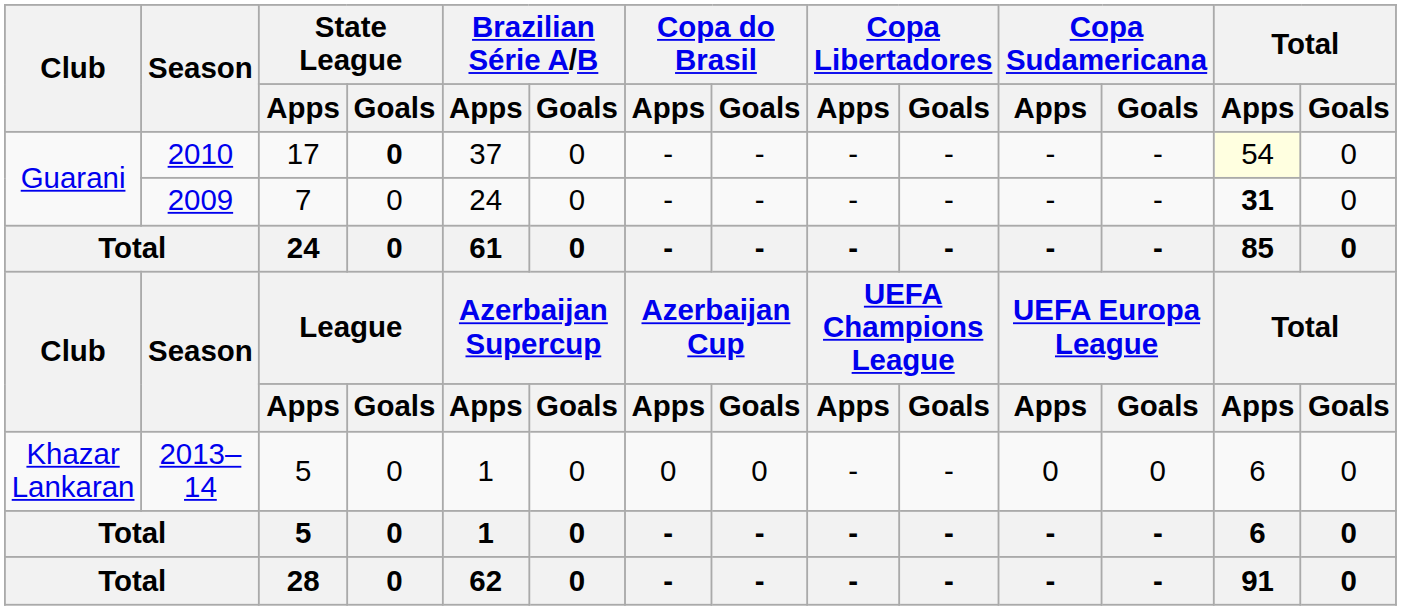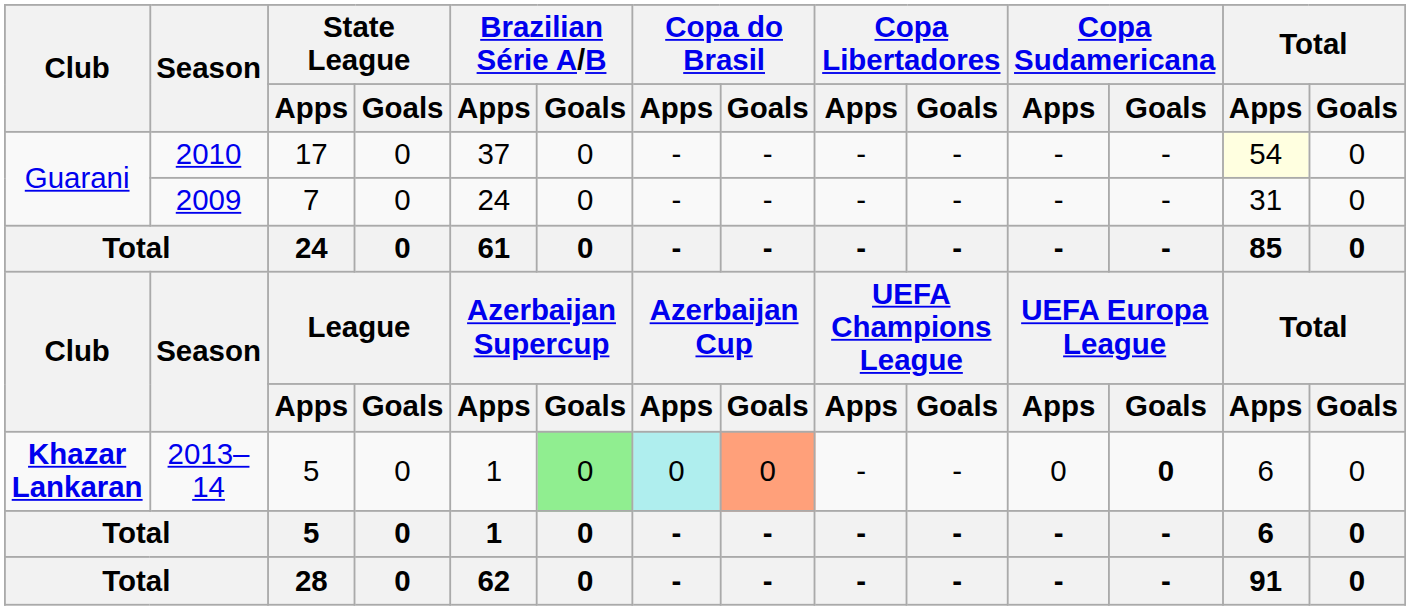(394, 154) bold -> (403, 154) normal
(1258, 201) bold -> (1266, 201) normal
(73, 470) normal -> (77, 470) bold
(577, 470) no background -> (585, 470) lightgreen background
(668, 470) no background -> (676, 470) paleturquoise background
(760, 470) no background -> (768, 470) lightsalmon background
(1158, 470) normal -> (1166, 470) bold
